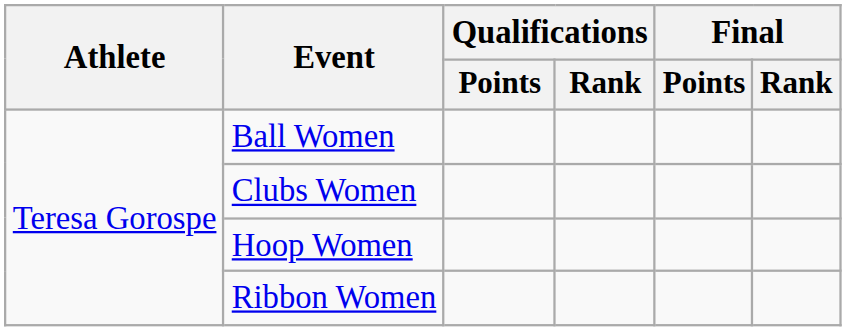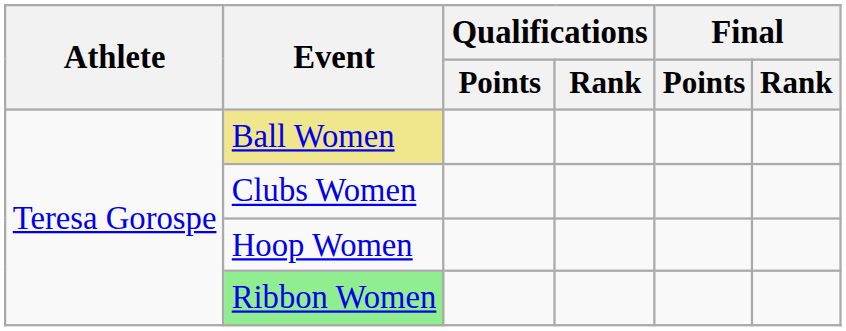(313, 136) no background -> (313, 136) khaki background
(334, 298) no background -> (334, 298) lightgreen background
